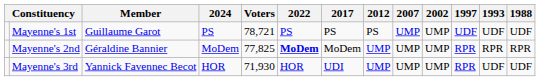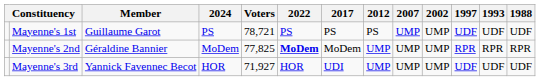(259, 66) 71,930 -> (259, 66) 71,927
(465, 66) RPR -> (466, 66) UDF
